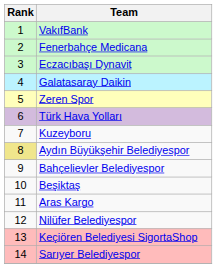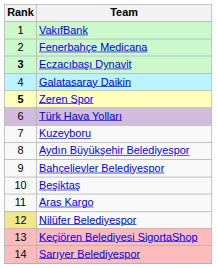(20, 64) normal -> (20, 64) bold
(20, 99) normal -> (20, 99) bold
(20, 151) khaki background -> (20, 151) no background
(20, 220) no background -> (20, 220) khaki background
